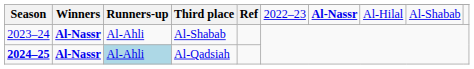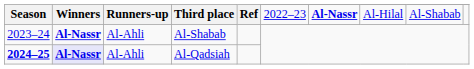(78, 54) no background -> (78, 54) lavender background
(125, 54) lightblue background -> (125, 54) no background
